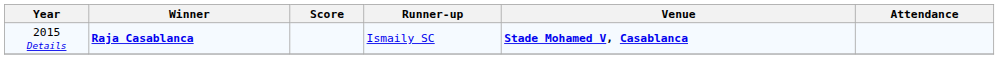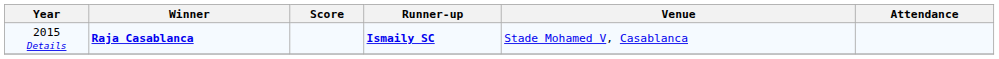(401, 39) normal -> (401, 39) bold
(596, 39) bold -> (596, 39) normal
